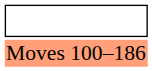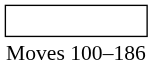(76, 53) lightsalmon background -> (76, 53) no background
